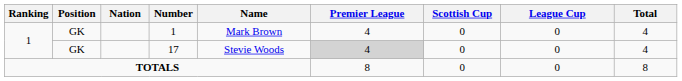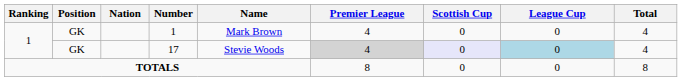(462, 49) no background -> (462, 49) lavender background
(557, 49) no background -> (557, 49) lightblue background
